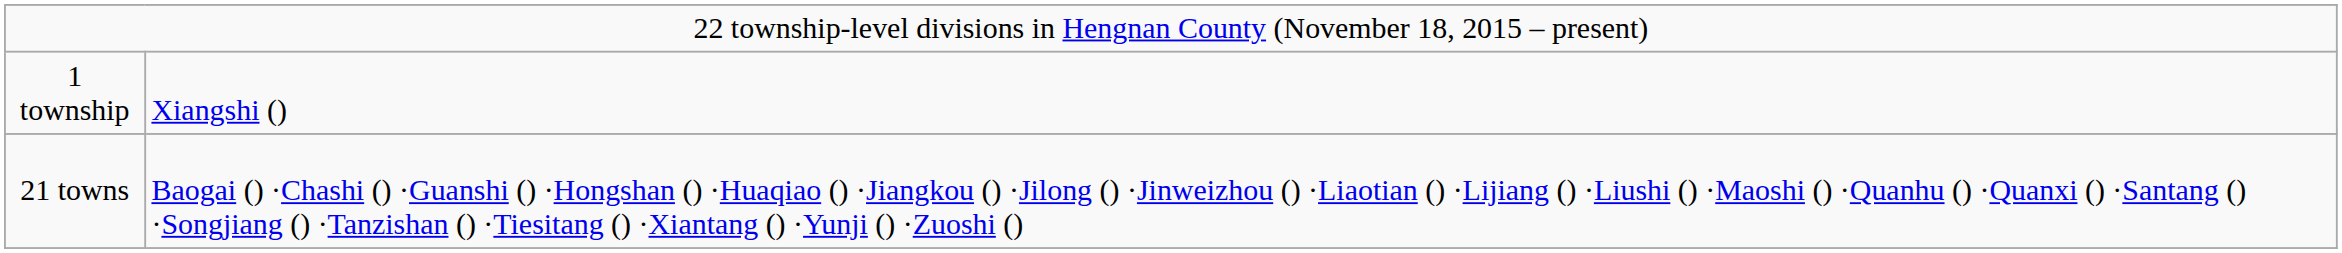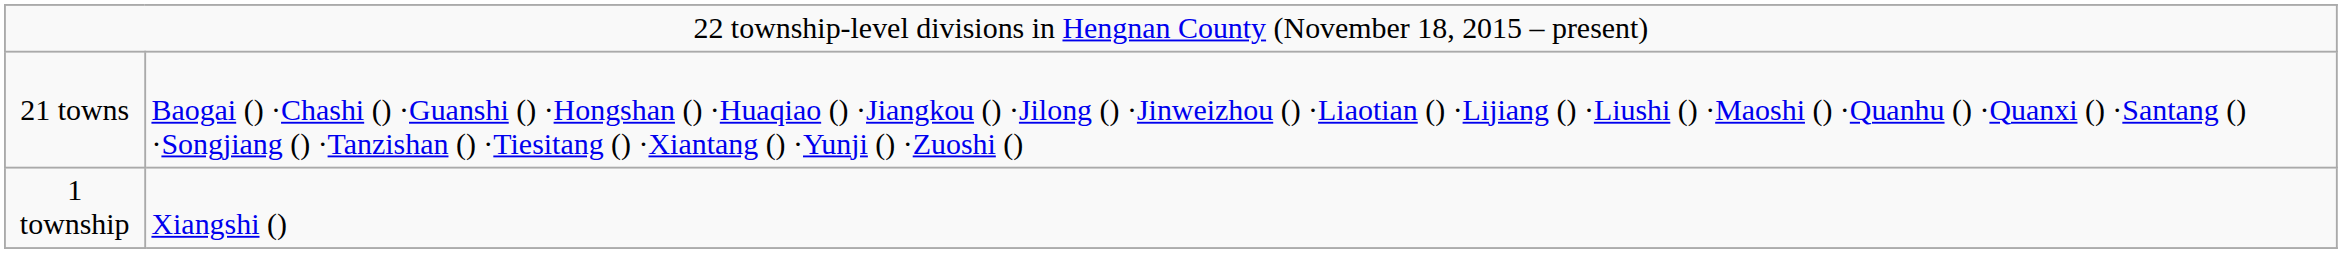rows swapped: (75, 190) <-> (75, 92)
